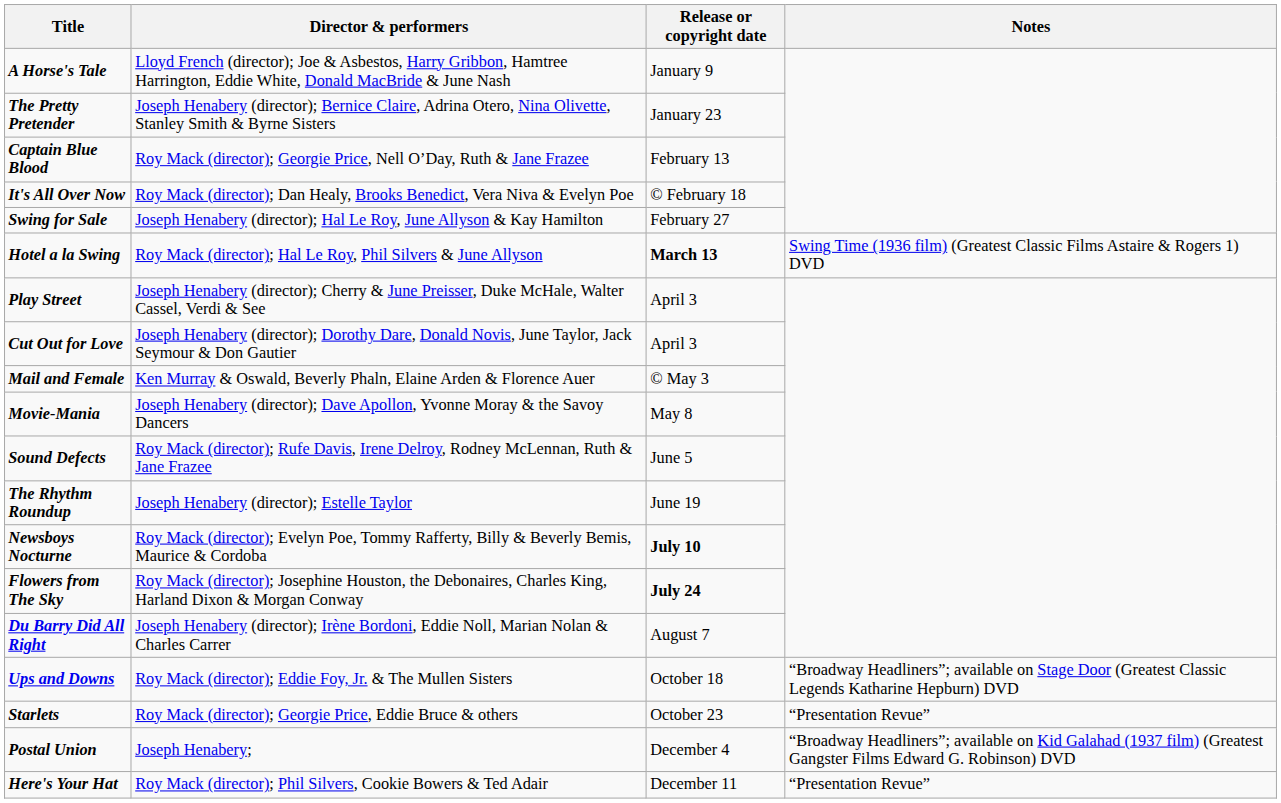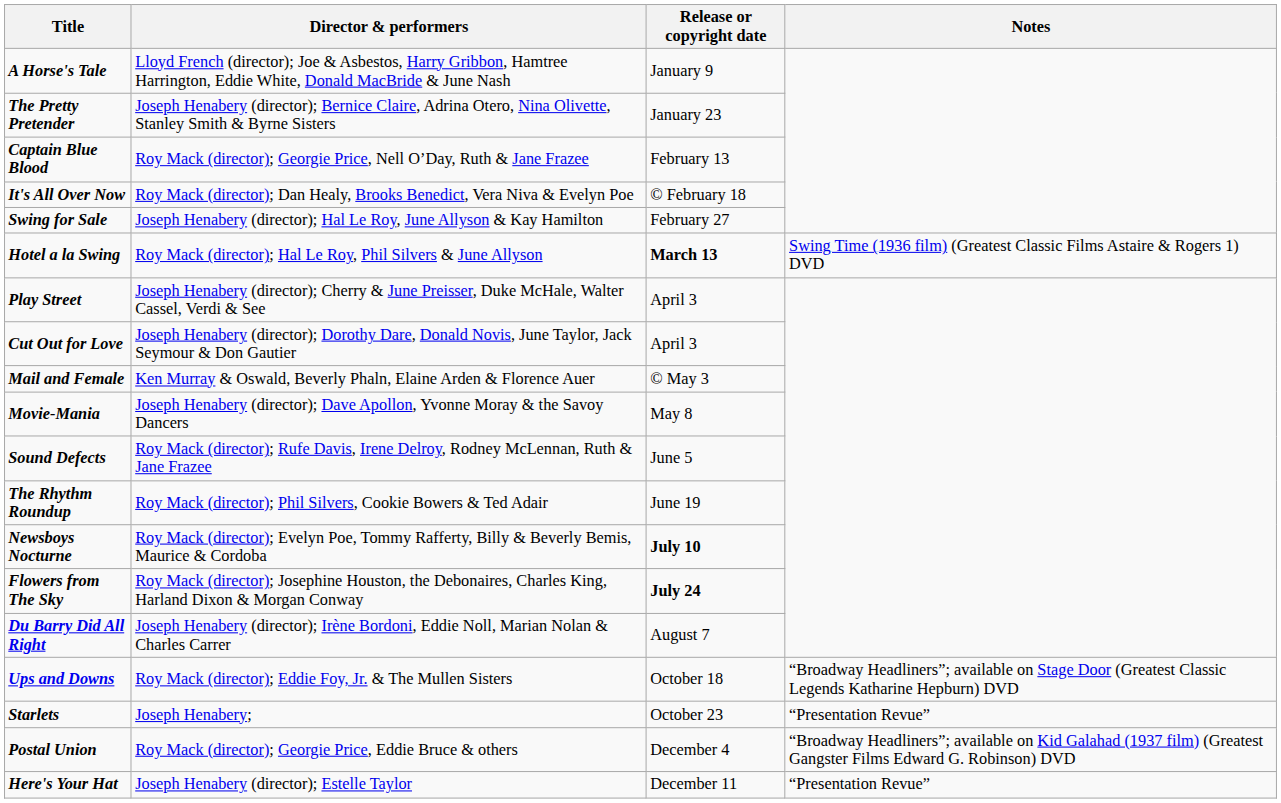(274, 502) Joseph Henabery (director); Estelle Taylor -> (342, 502) Roy Mack (director); Phil Silvers, Cookie Bowers & Ted Adair
(327, 714) Roy Mack (director); Georgie Price, Eddie Bruce & others -> (193, 714) Joseph Henabery;
(193, 749) Joseph Henabery; -> (327, 749) Roy Mack (director); Georgie Price, Eddie Bruce & others
(342, 784) Roy Mack (director); Phil Silvers, Cookie Bowers & Ted Adair -> (274, 784) Joseph Henabery (director); Estelle Taylor
